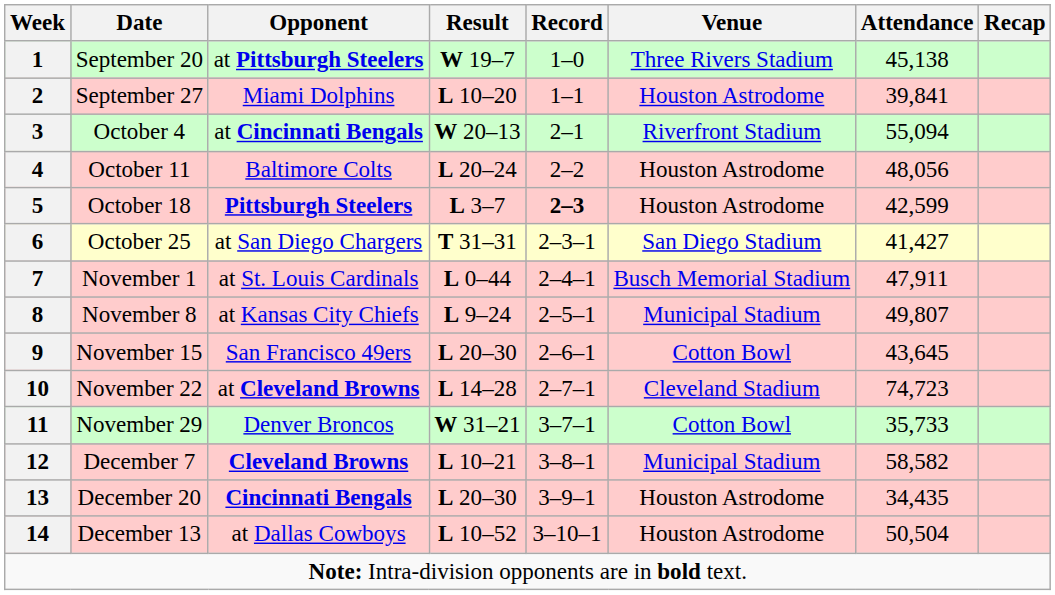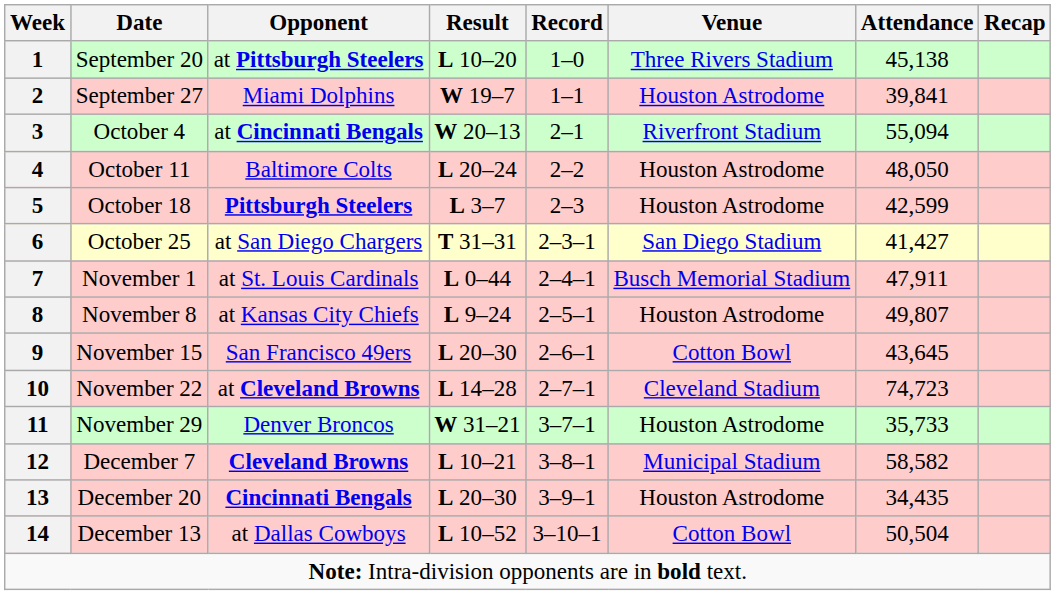(477, 59) W 19–7 -> (477, 59) L 10–20
(477, 95) L 10–20 -> (477, 95) W 19–7
(917, 168) 48,056 -> (917, 168) 48,050
(567, 205) bold -> (567, 205) normal
(732, 315) Municipal Stadium -> (732, 315) Houston Astrodome
(732, 424) Cotton Bowl -> (732, 424) Houston Astrodome
(732, 534) Houston Astrodome -> (732, 534) Cotton Bowl
